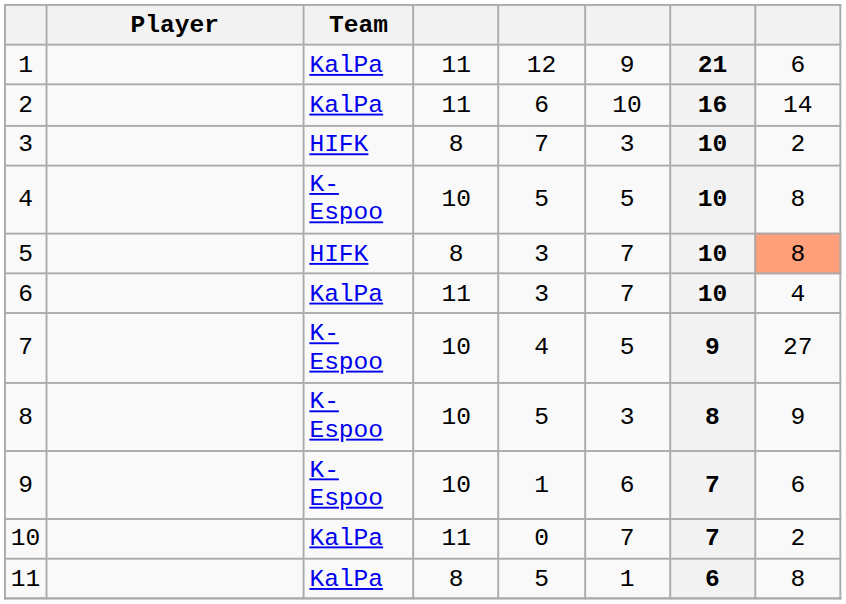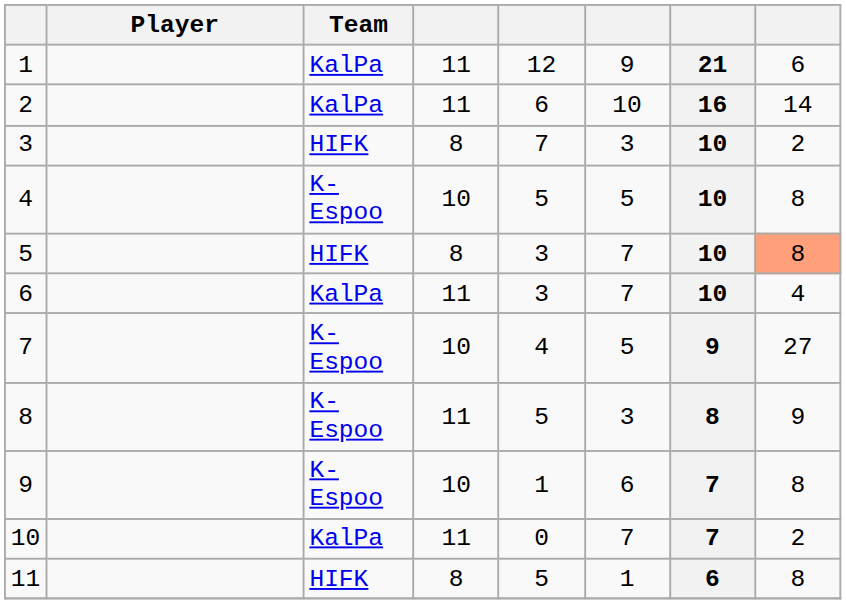(456, 416) 10 -> (456, 416) 11
(798, 485) 6 -> (798, 485) 8
(346, 579) KalPa -> (339, 579) HIFK
